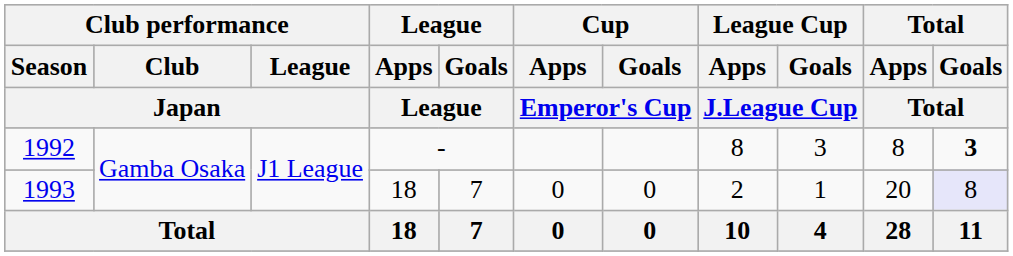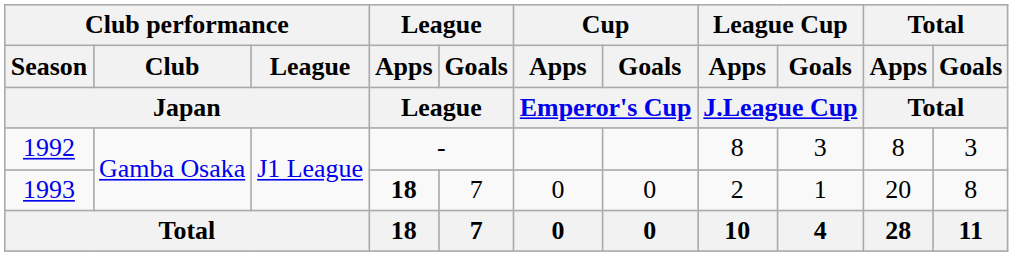(971, 148) bold -> (971, 148) normal
(404, 189) normal -> (404, 189) bold
(971, 189) lavender background -> (971, 189) no background
